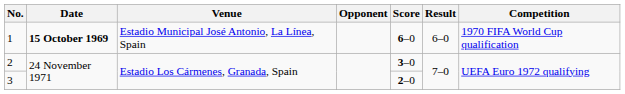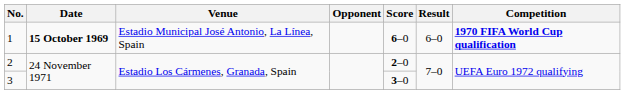(512, 37) normal -> (509, 37) bold
(406, 62) 3–0 -> (400, 62) 2–0
(406, 80) 2–0 -> (400, 80) 3–0
